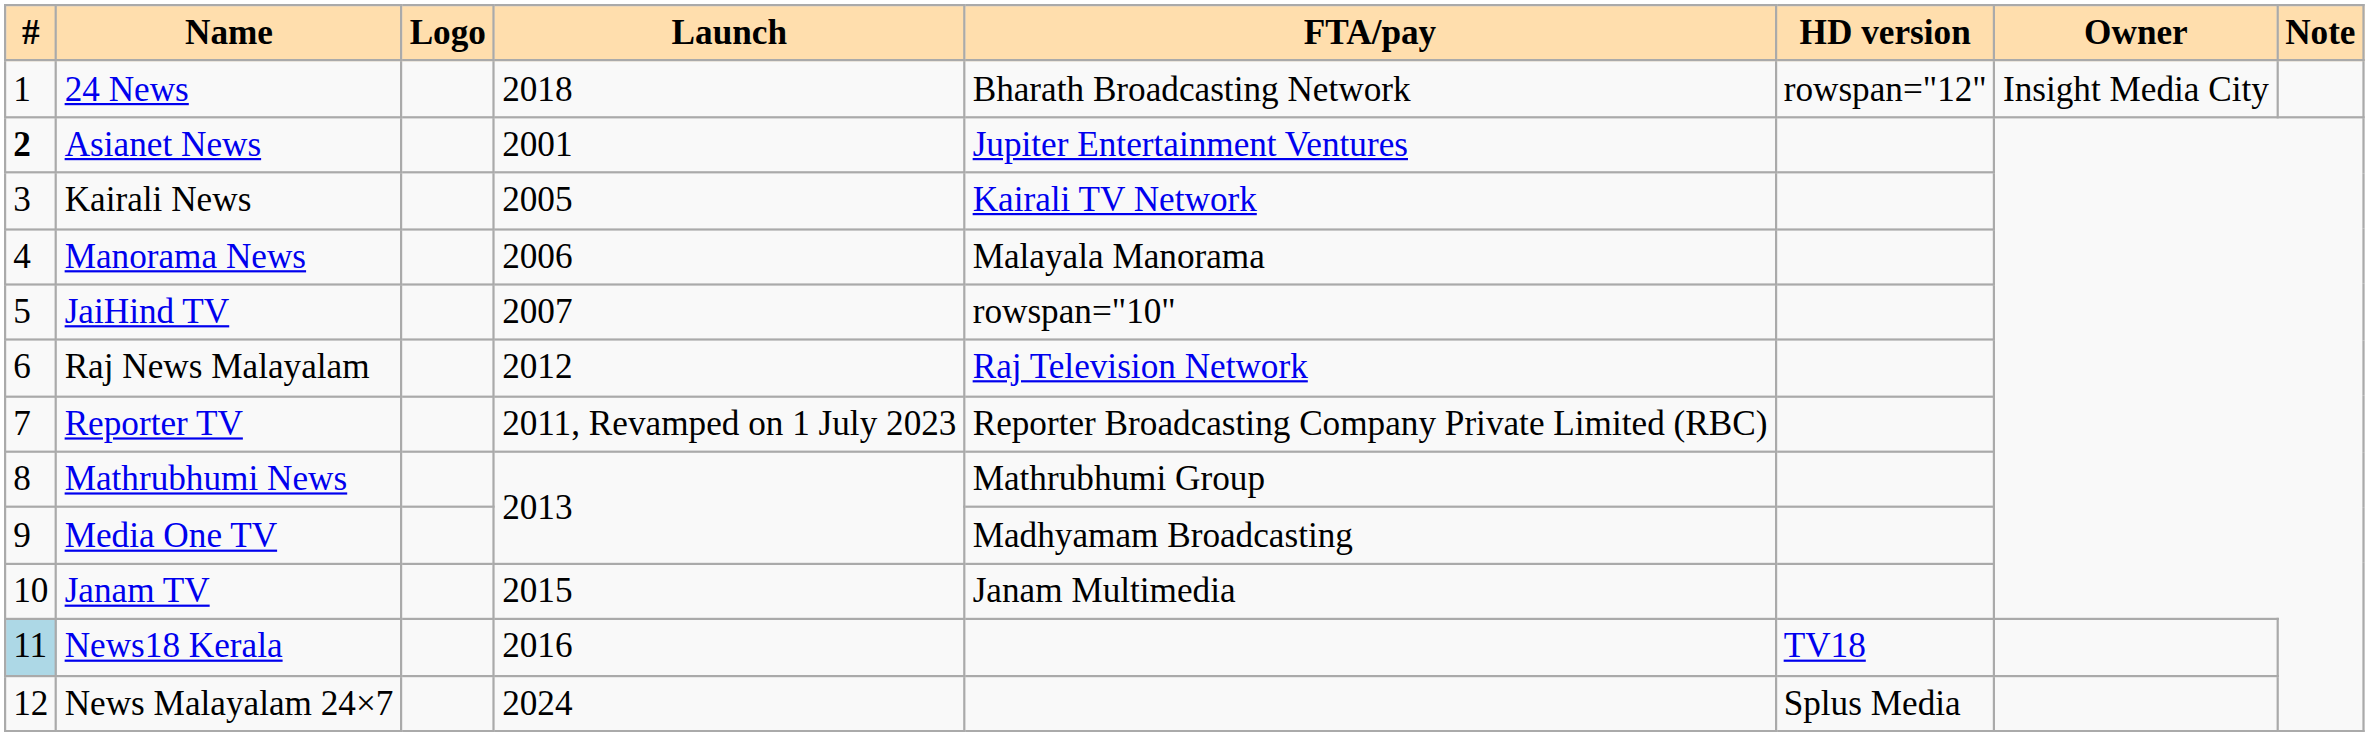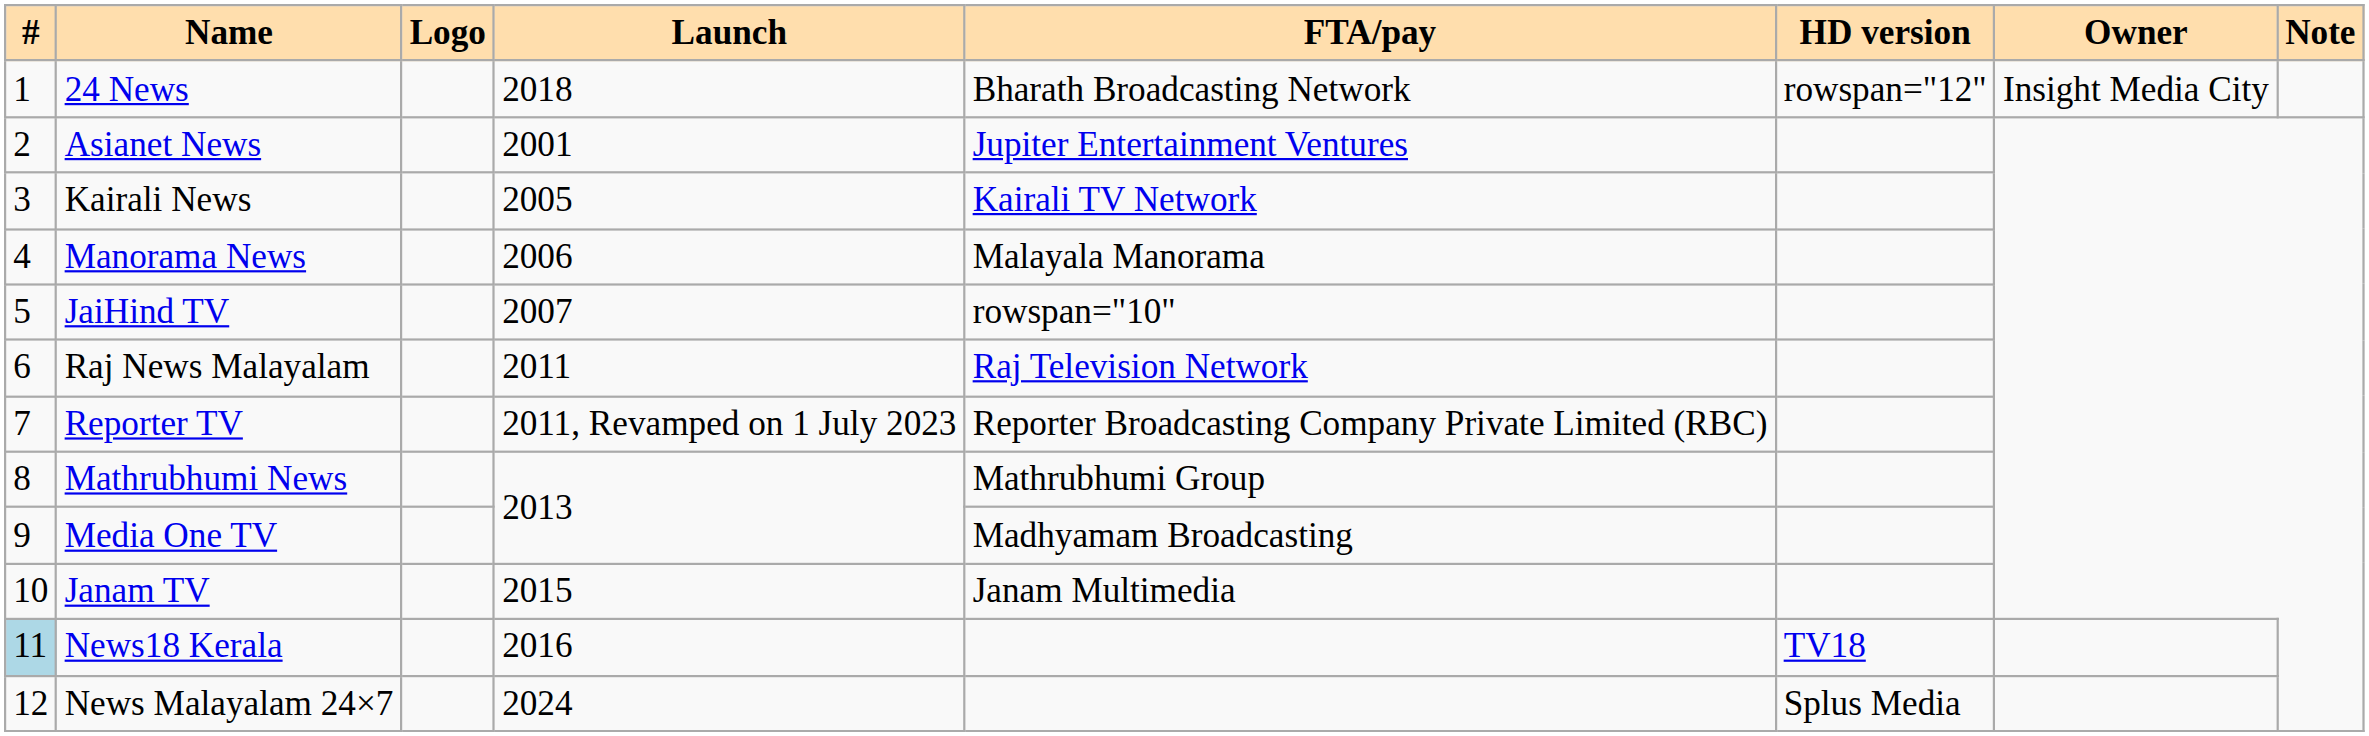(22, 144) bold -> (22, 144) normal
(537, 367) 2012 -> (537, 367) 2011
